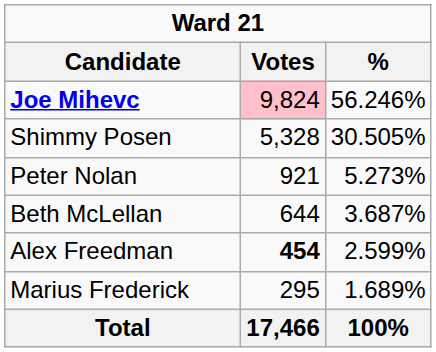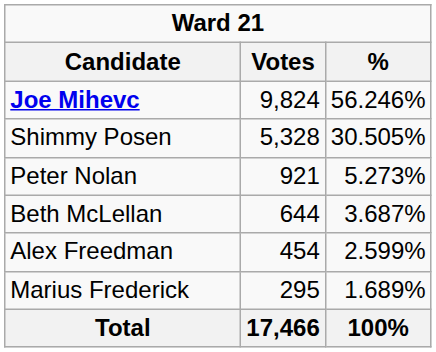(290, 99) pink background -> (290, 99) no background
(300, 251) bold -> (300, 251) normal
